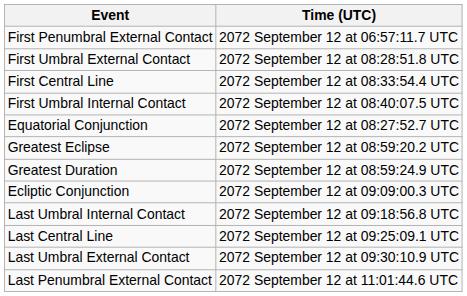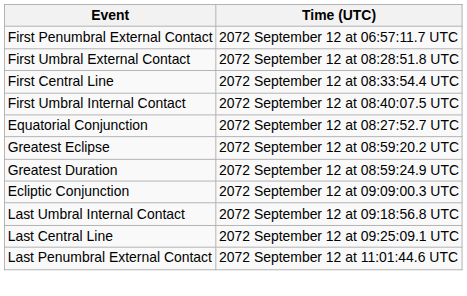- row: (99, 258)
